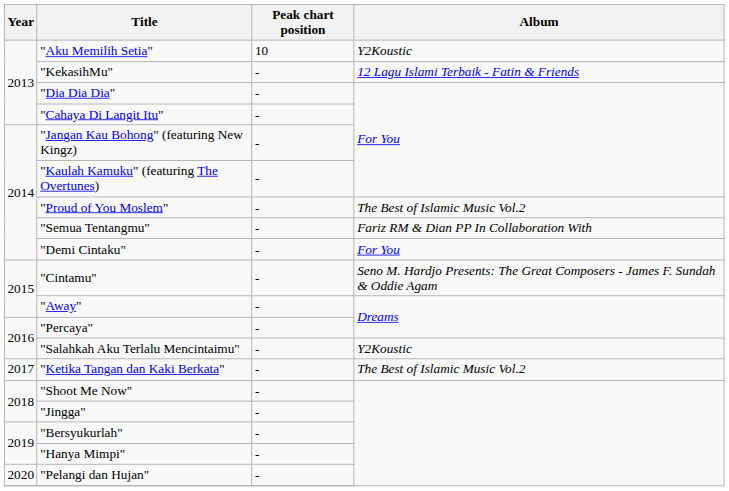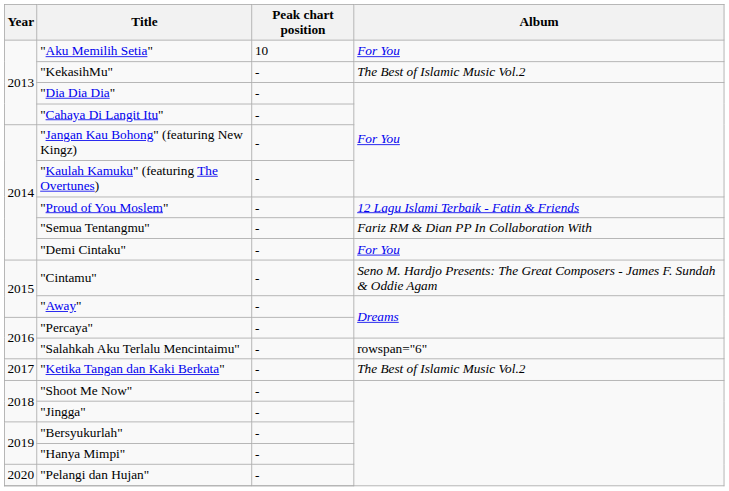(384, 51) Y2Koustic -> (379, 51) For You
(468, 72) 12 Lagu Islami Terbaik - Fatin & Friends -> (441, 72) The Best of Islamic Music Vol.2
(441, 207) The Best of Islamic Music Vol.2 -> (468, 207) 12 Lagu Islami Terbaik - Fatin & Friends
(384, 348) Y2Koustic -> (392, 348) rowspan="6"
